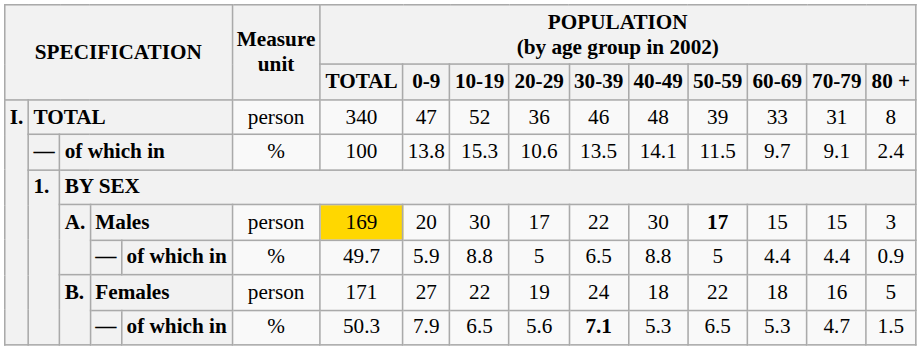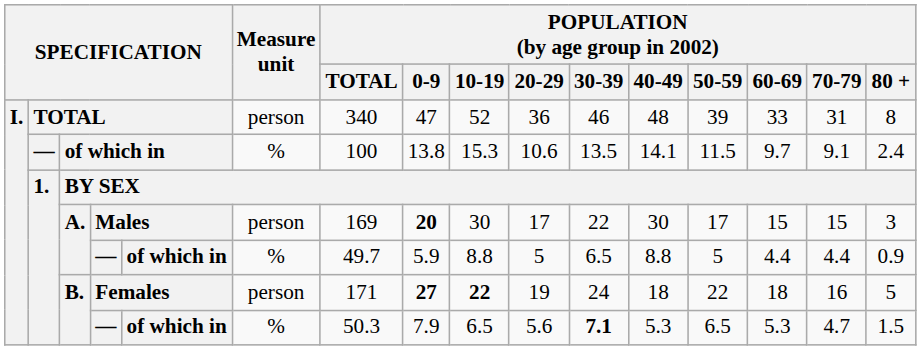(362, 221) gold background -> (362, 221) no background
(426, 221) normal -> (426, 221) bold
(718, 221) bold -> (718, 221) normal
(426, 291) normal -> (426, 291) bold
(480, 291) normal -> (480, 291) bold
